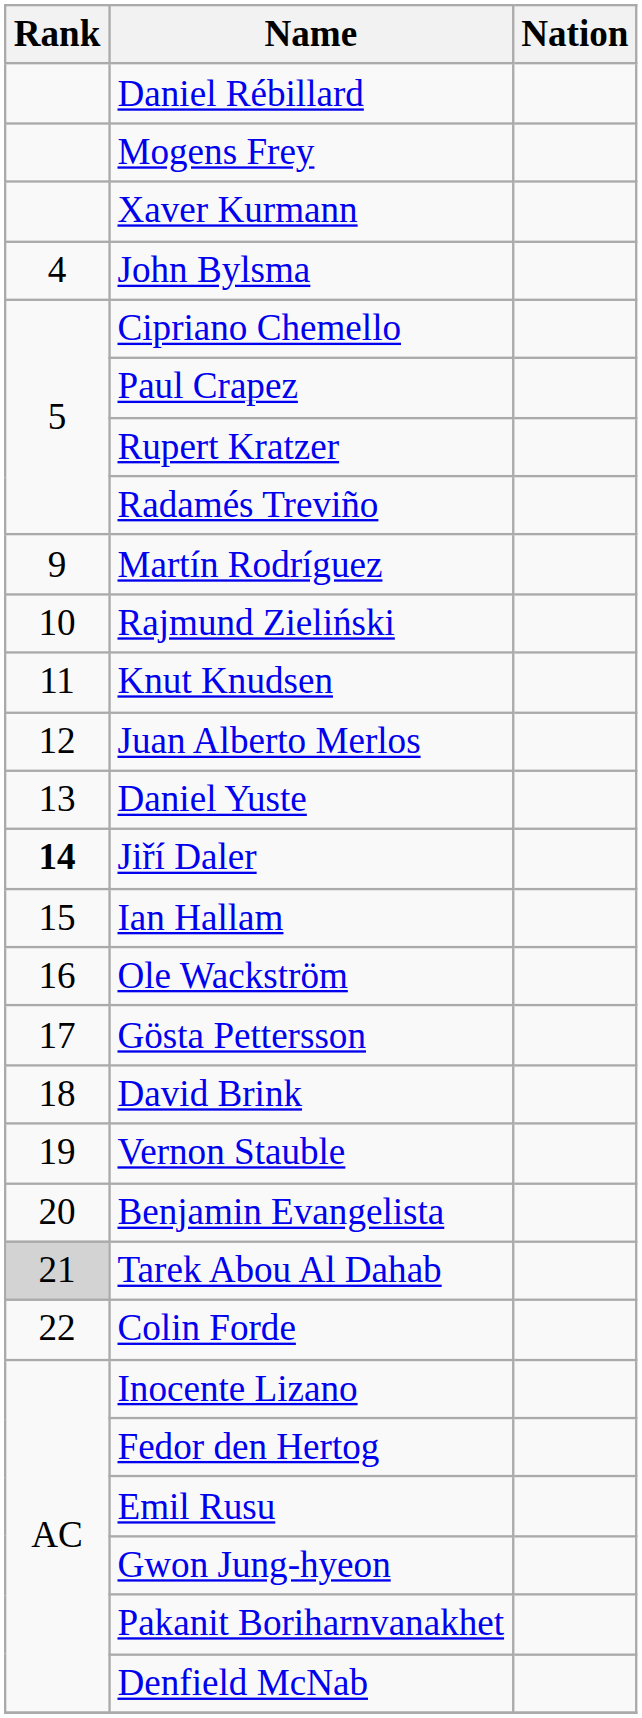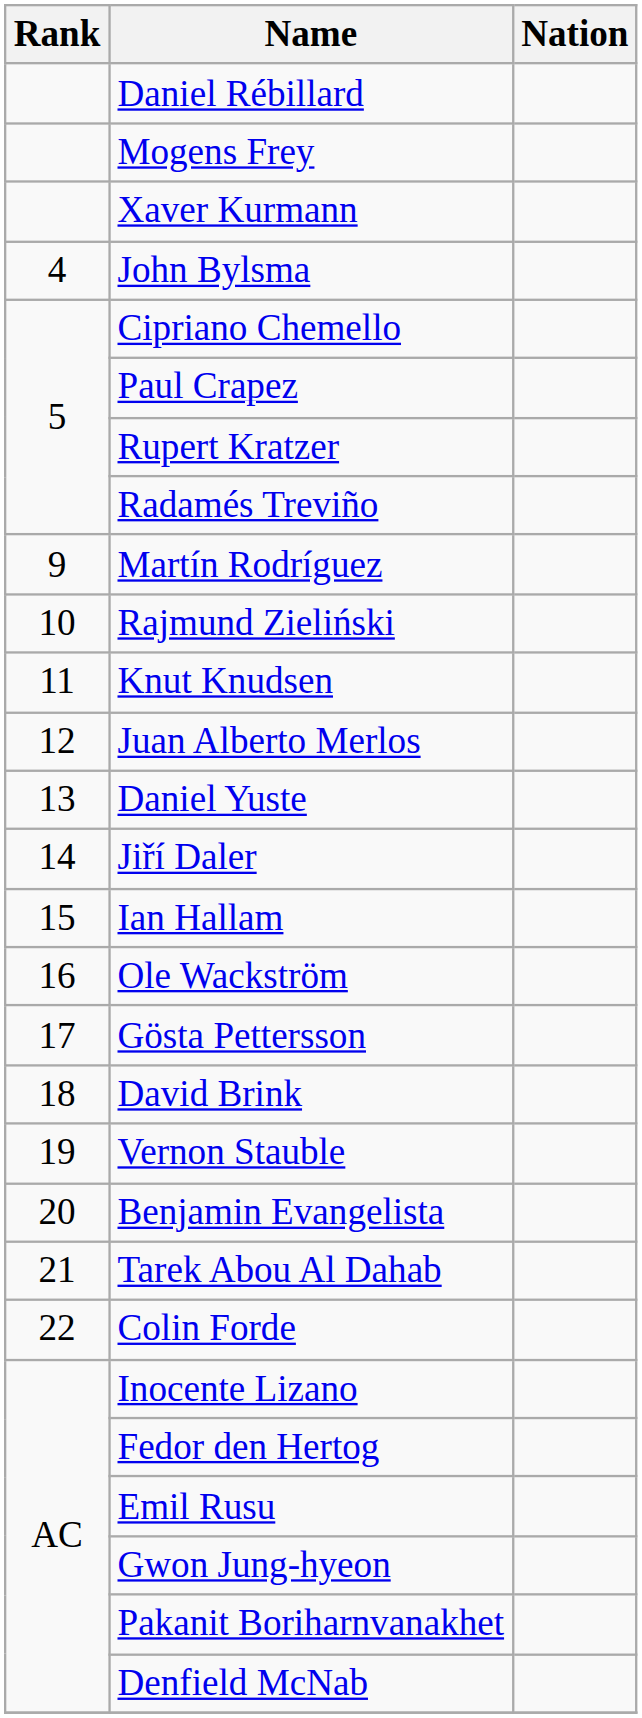(57, 858) bold -> (57, 858) normal
(57, 1270) lightgrey background -> (57, 1270) no background
